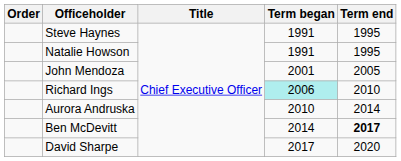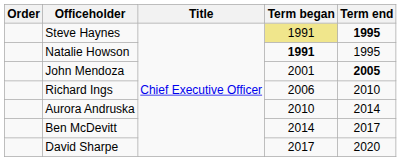(301, 33) no background -> (301, 33) khaki background
(367, 33) normal -> (367, 33) bold
(301, 52) normal -> (301, 52) bold
(367, 71) normal -> (367, 71) bold
(301, 90) paleturquoise background -> (301, 90) no background
(367, 128) bold -> (367, 128) normal
